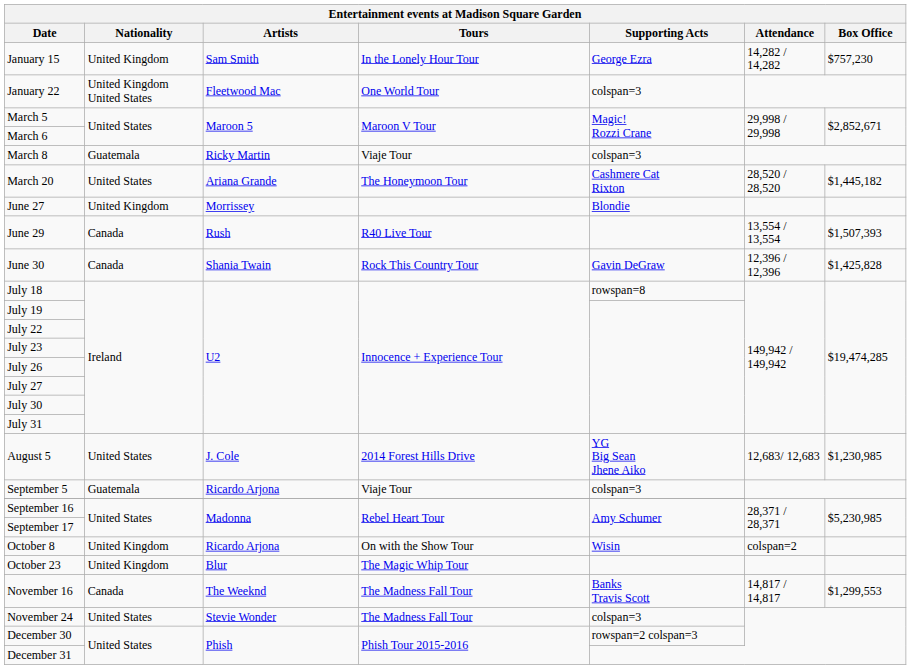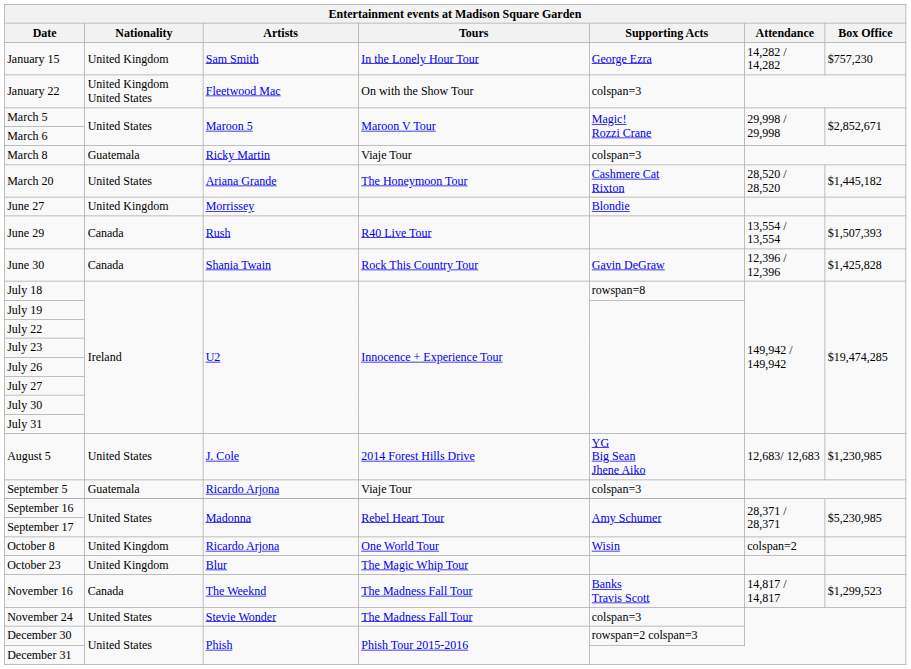(400, 91) One World Tour -> (417, 91) On with the Show Tour
(417, 546) On with the Show Tour -> (400, 546) One World Tour
(855, 591) $1,299,553 -> (855, 591) $1,299,523
